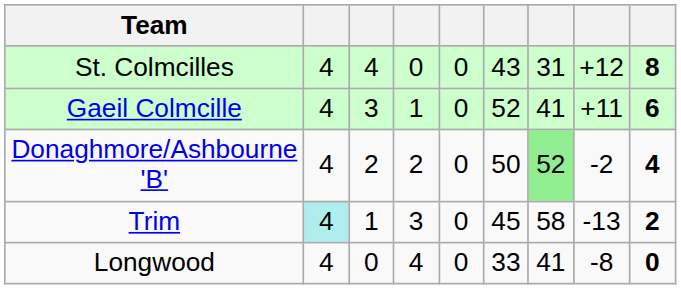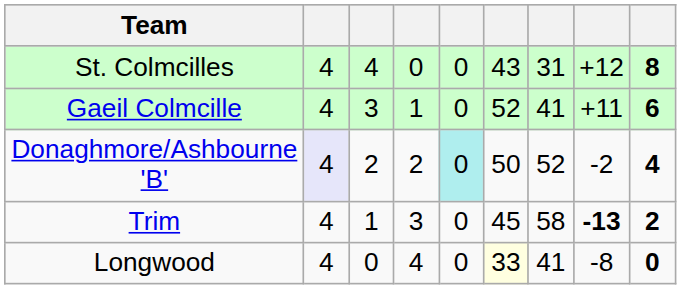(326, 164) no background -> (326, 164) lavender background
(461, 164) no background -> (461, 164) paleturquoise background
(551, 164) lightgreen background -> (551, 164) no background
(326, 221) paleturquoise background -> (326, 221) no background
(602, 221) normal -> (602, 221) bold
(506, 262) no background -> (506, 262) lightyellow background
